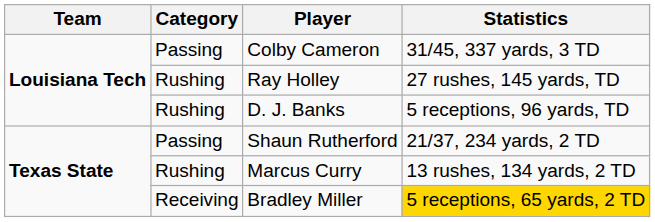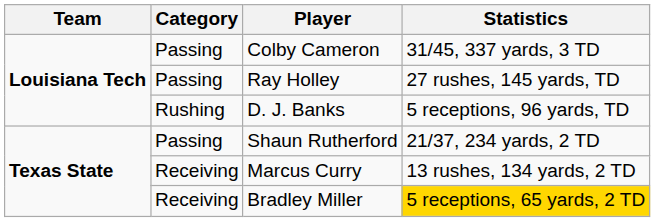(190, 80) Rushing -> (189, 80) Passing
(190, 170) Rushing -> (197, 170) Receiving
